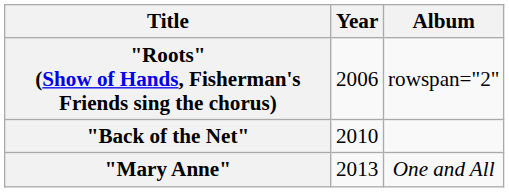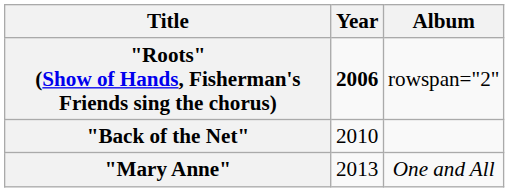(357, 78) normal -> (357, 78) bold
